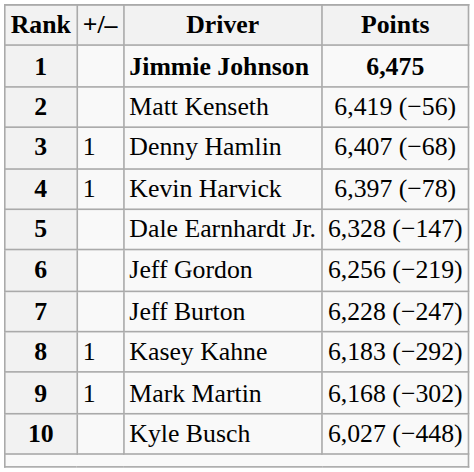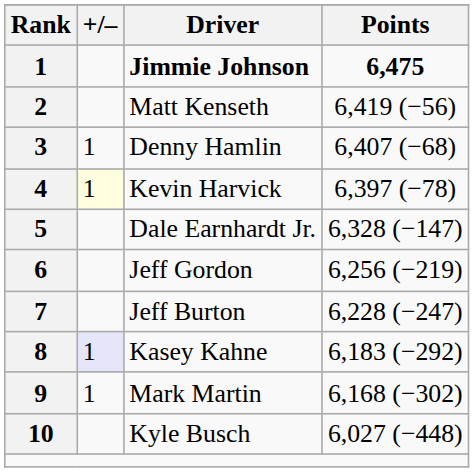(89, 188) no background -> (89, 188) lightyellow background
(89, 351) no background -> (89, 351) lavender background
